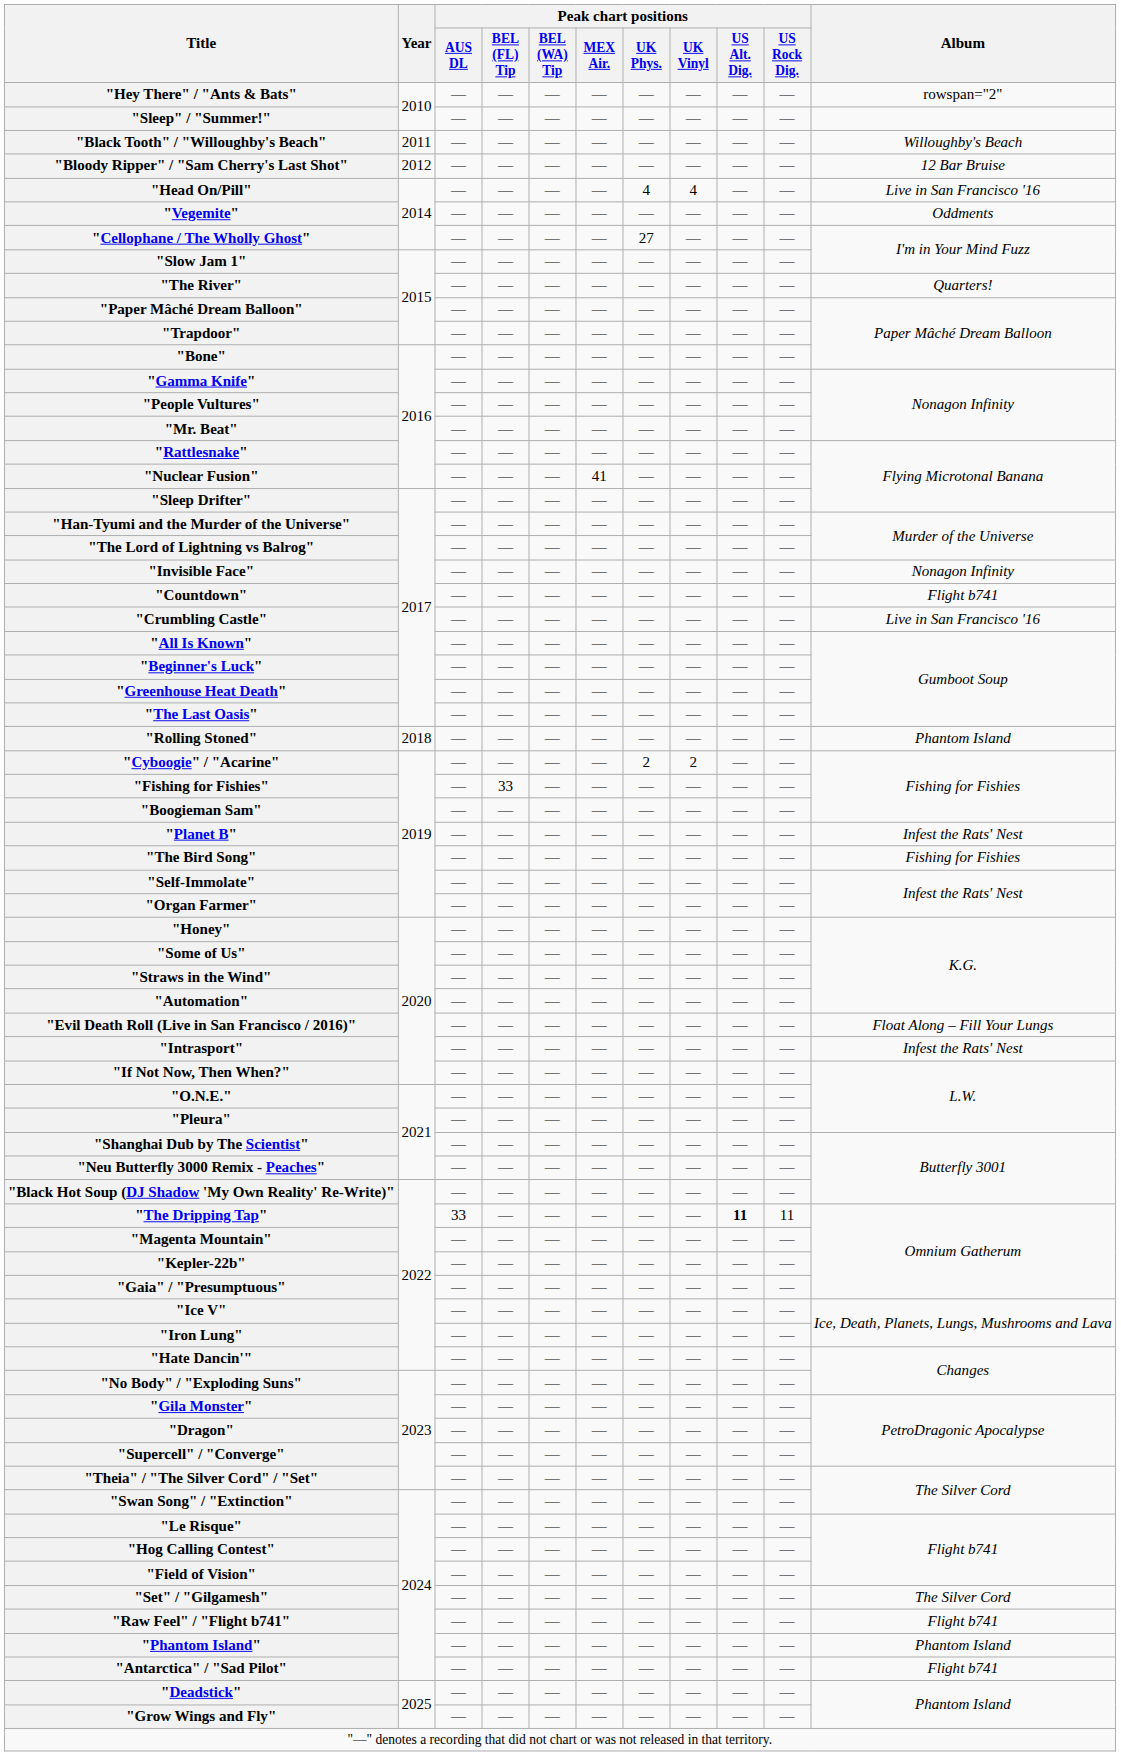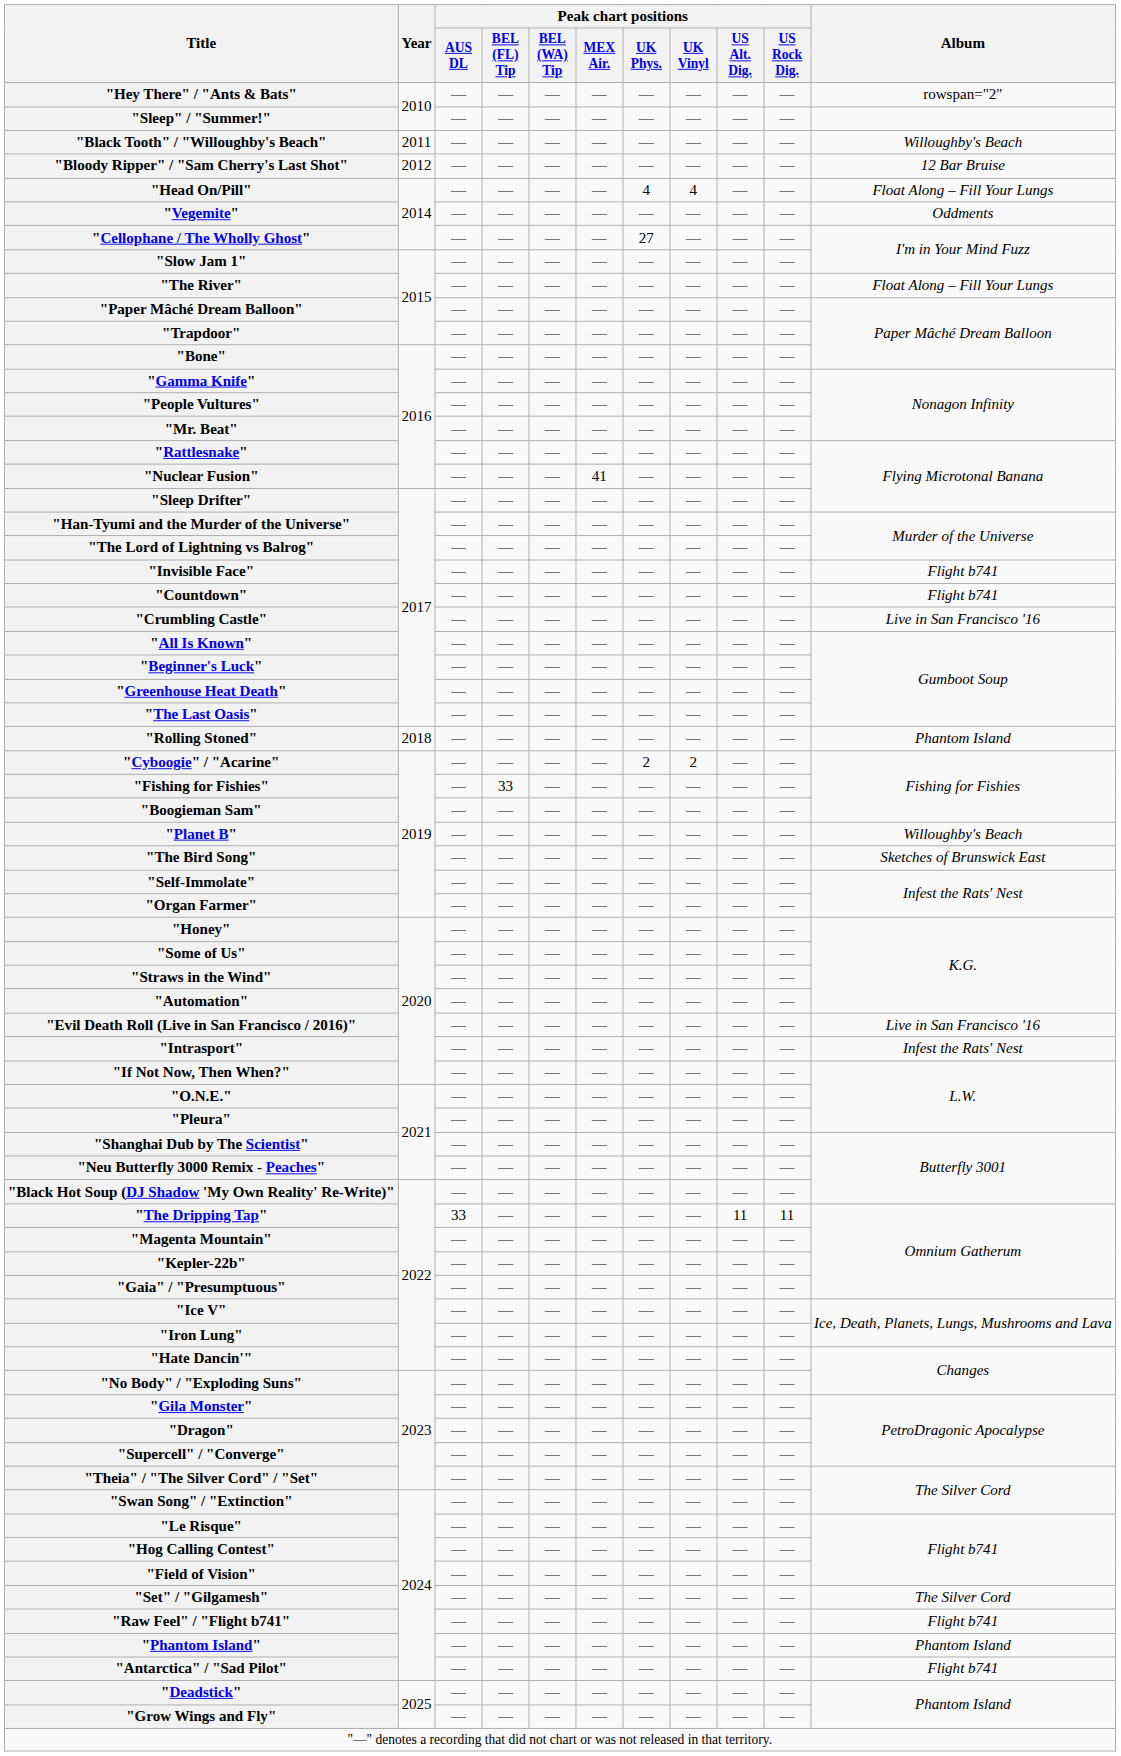(963, 189) Live in San Francisco '16 -> (963, 189) Float Along – Fill Your Lungs
(963, 285) Quarters! -> (963, 285) Float Along – Fill Your Lungs
(963, 571) Nonagon Infinity -> (963, 571) Flight b741
(963, 833) Infest the Rats' Nest -> (963, 833) Willoughby's Beach
(963, 857) Fishing for Fishies -> (963, 857) Sketches of Brunswick East
(963, 1024) Float Along – Fill Your Lungs -> (963, 1024) Live in San Francisco '16
(740, 1215) bold -> (740, 1215) normal
